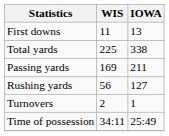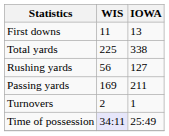rows swapped: (40, 85) <-> (38, 67)
(112, 121) no background -> (112, 121) lavender background
